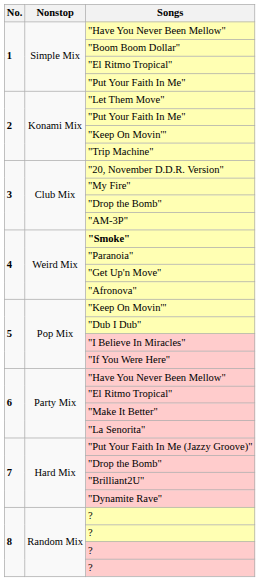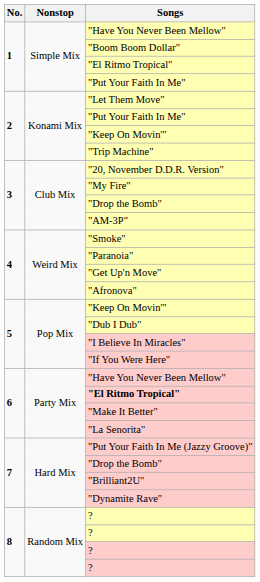(109, 238) bold -> (107, 238) normal
(130, 394) normal -> (134, 394) bold
